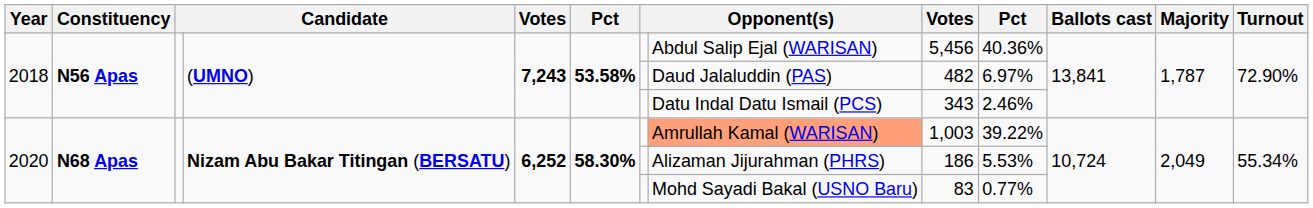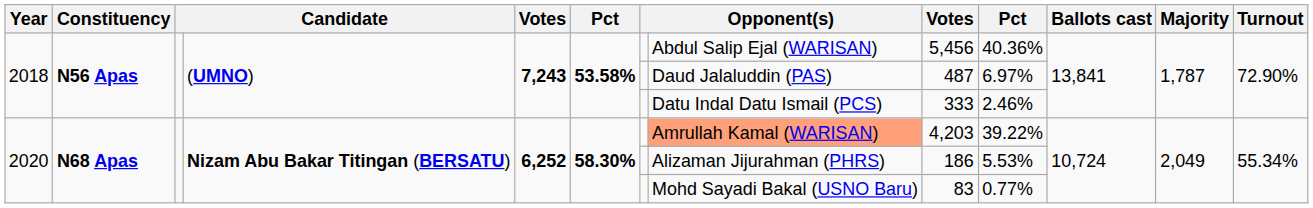(959, 76) 482 -> (959, 76) 487
(959, 104) 343 -> (959, 104) 333
(951, 132) 1,003 -> (951, 132) 4,203
